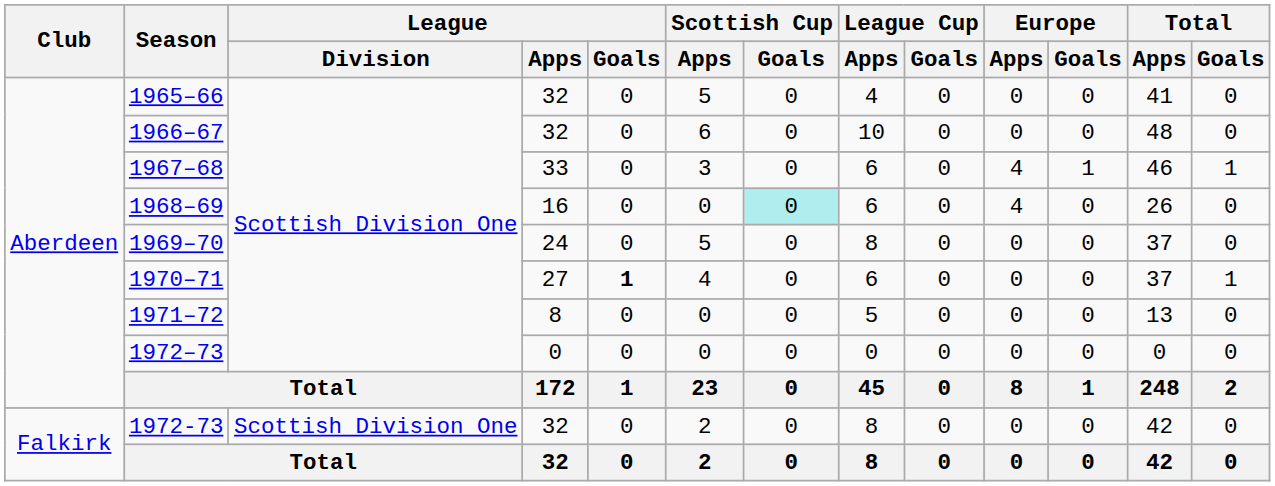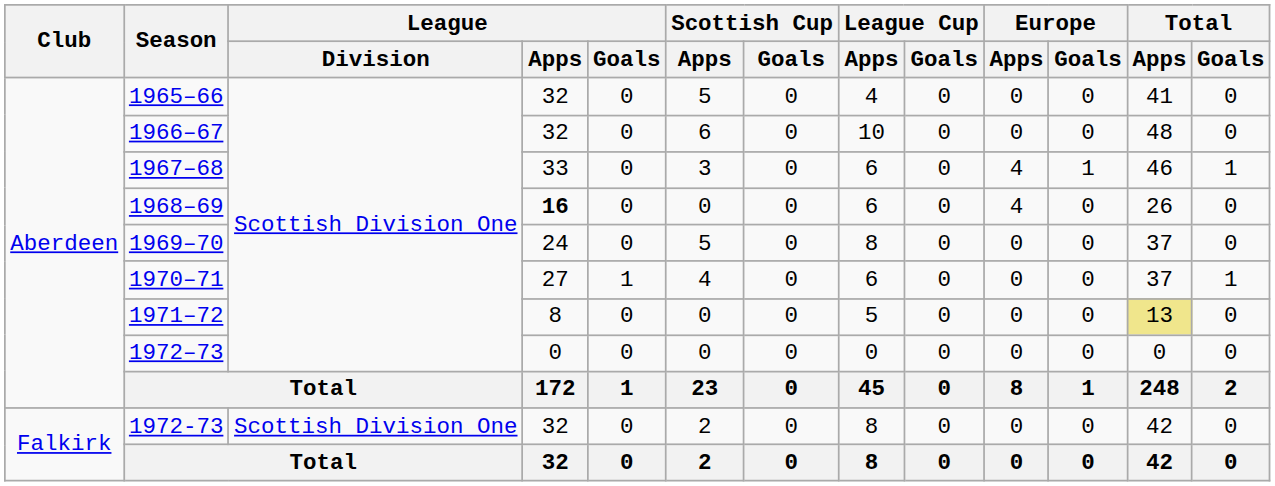(555, 206) normal -> (555, 206) bold
(791, 206) paleturquoise background -> (791, 206) no background
(627, 280) bold -> (627, 280) normal
(1159, 316) no background -> (1159, 316) khaki background
